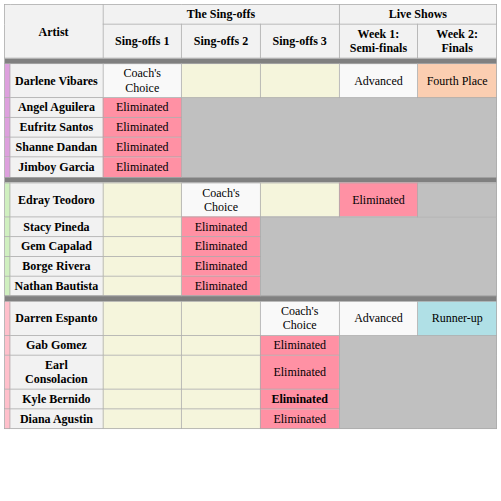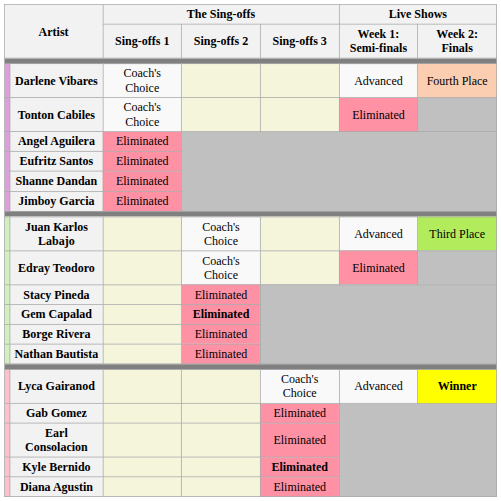+ row: (56, 115)
+ row: (56, 233)
(221, 246) normal -> (221, 314) bold
+ row: (56, 386)
- row: (56, 318)
